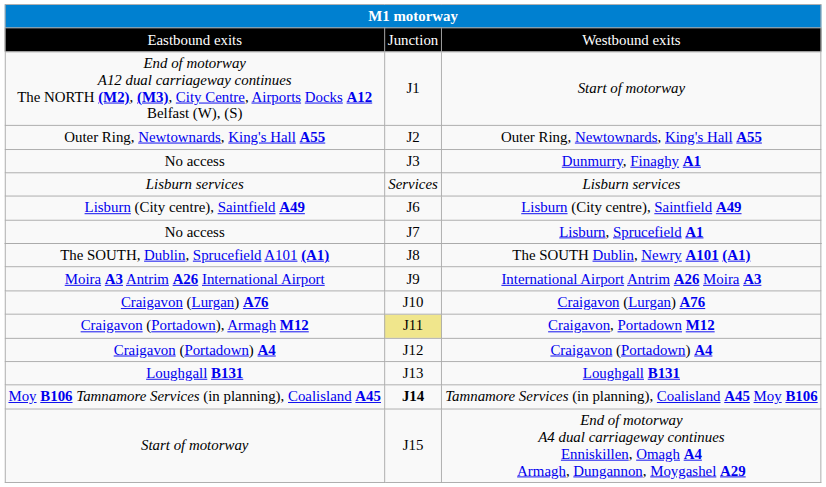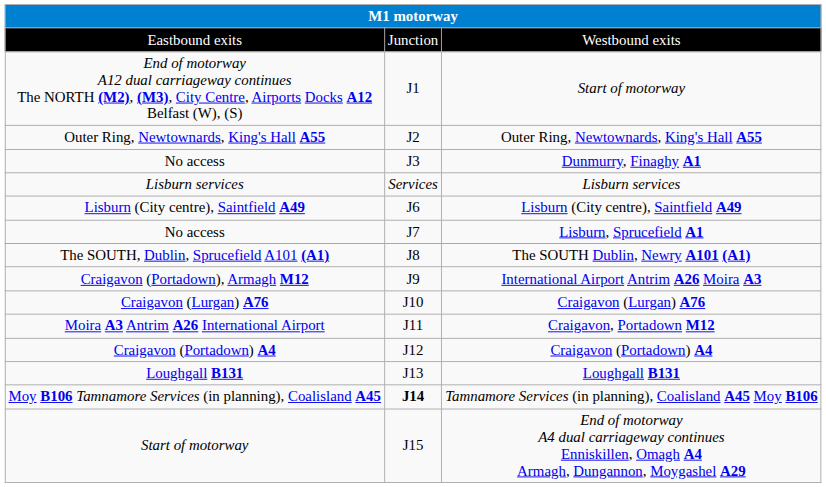(195, 278) Moira A3 Antrim A26 International Airport -> (195, 278) Craigavon (Portadown), Armagh M12
(195, 326) Craigavon (Portadown), Armagh M12 -> (195, 326) Moira A3 Antrim A26 International Airport
(413, 326) khaki background -> (413, 326) no background
